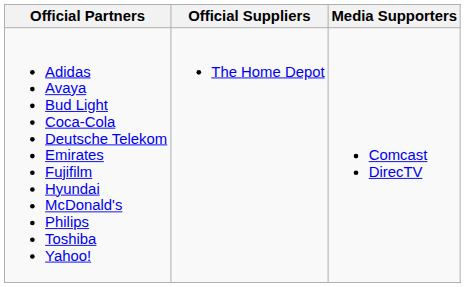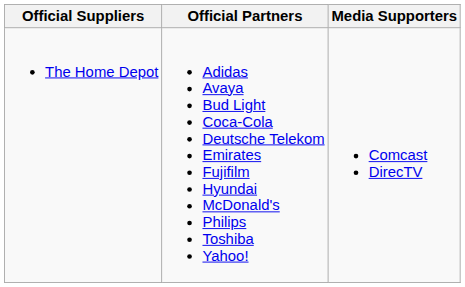columns swapped: (88, 16) <-> (249, 16)
